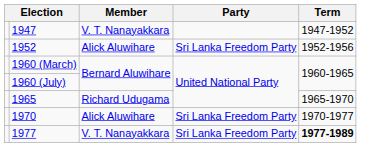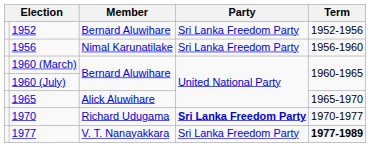- row: (24, 30)
(118, 47) Alick Aluwihare -> (126, 30) Bernard Aluwihare
+ row: (24, 47)
(125, 99) Richard Udugama -> (118, 99) Alick Aluwihare
(118, 116) Alick Aluwihare -> (125, 116) Richard Udugama
(236, 116) normal -> (242, 116) bold
